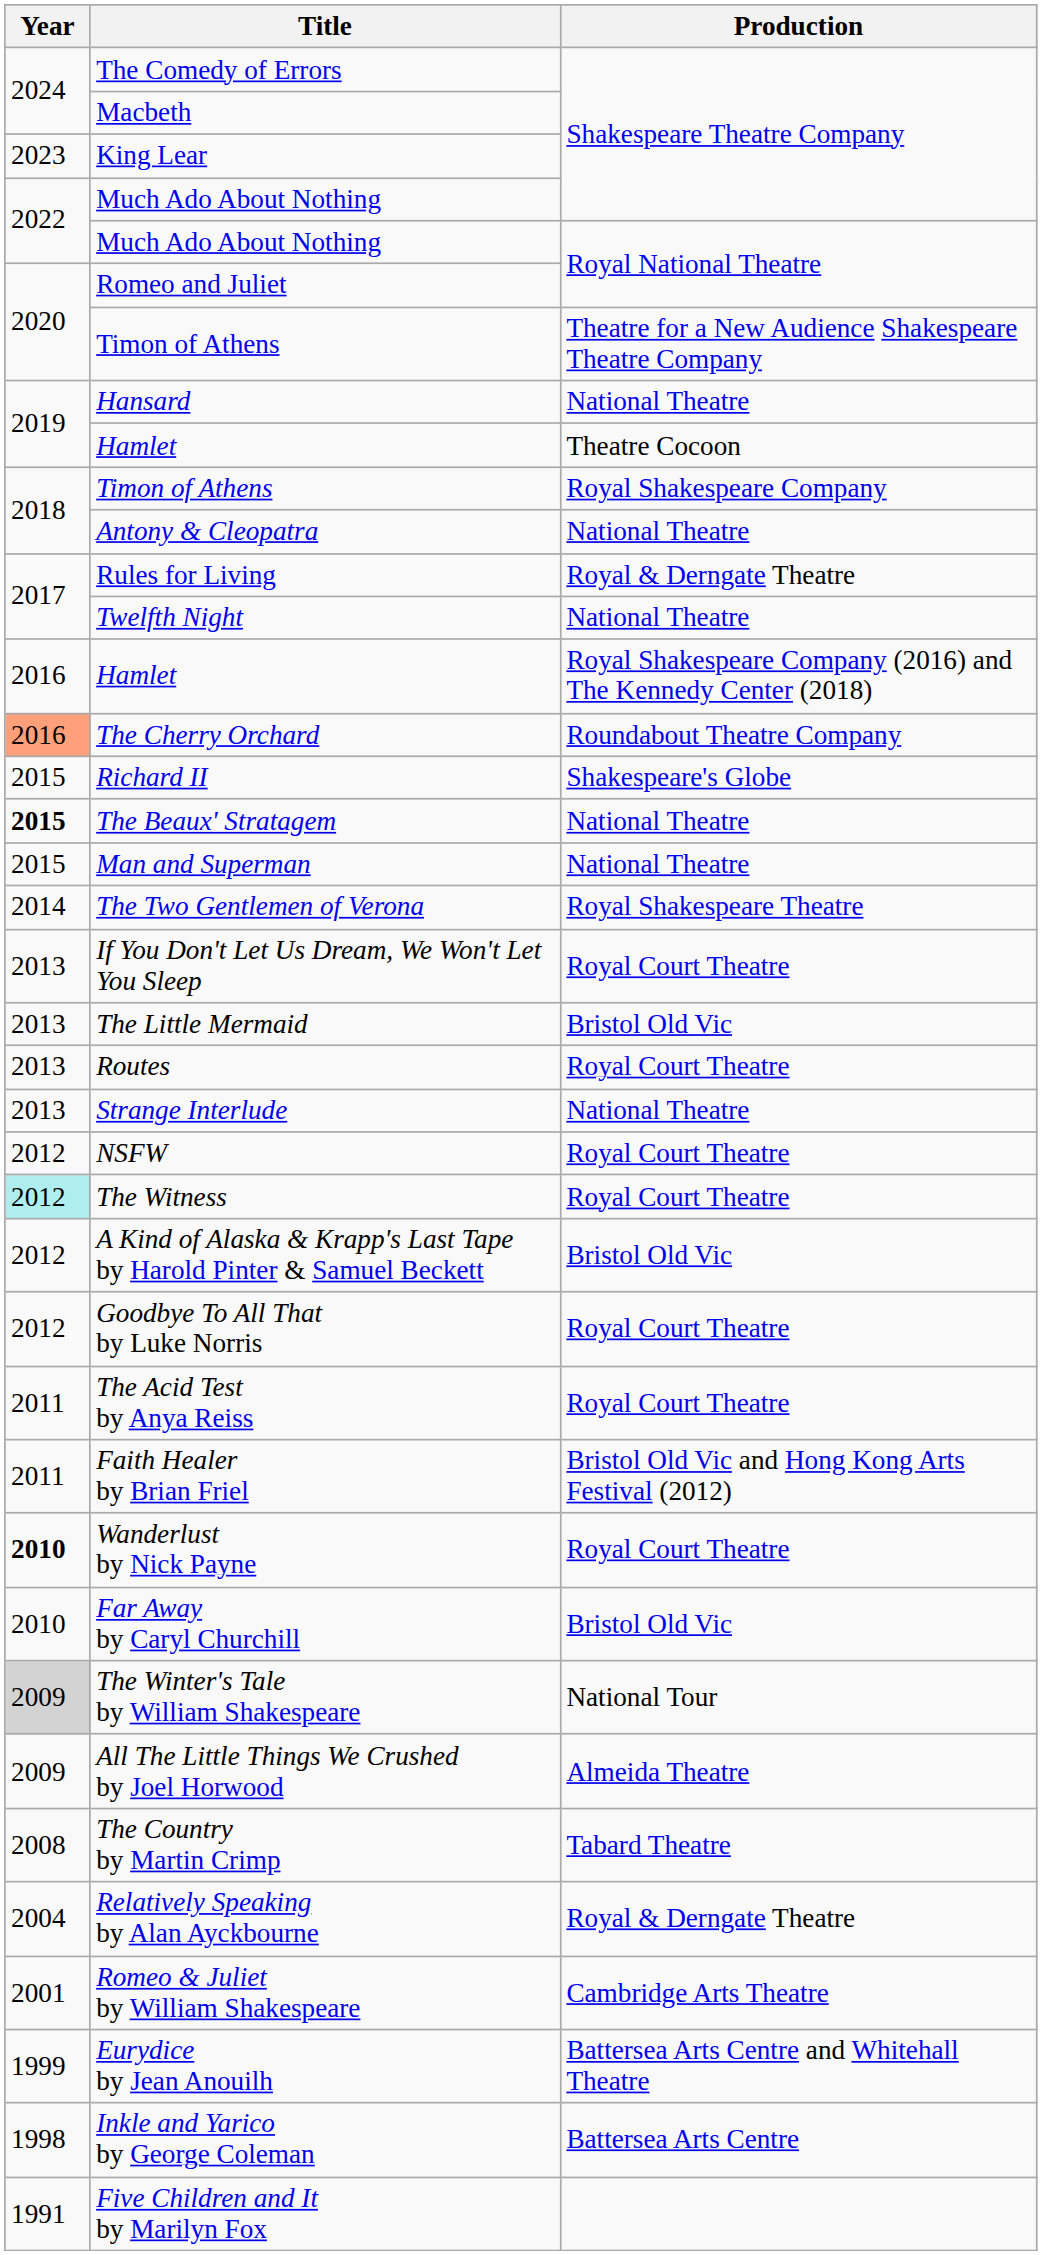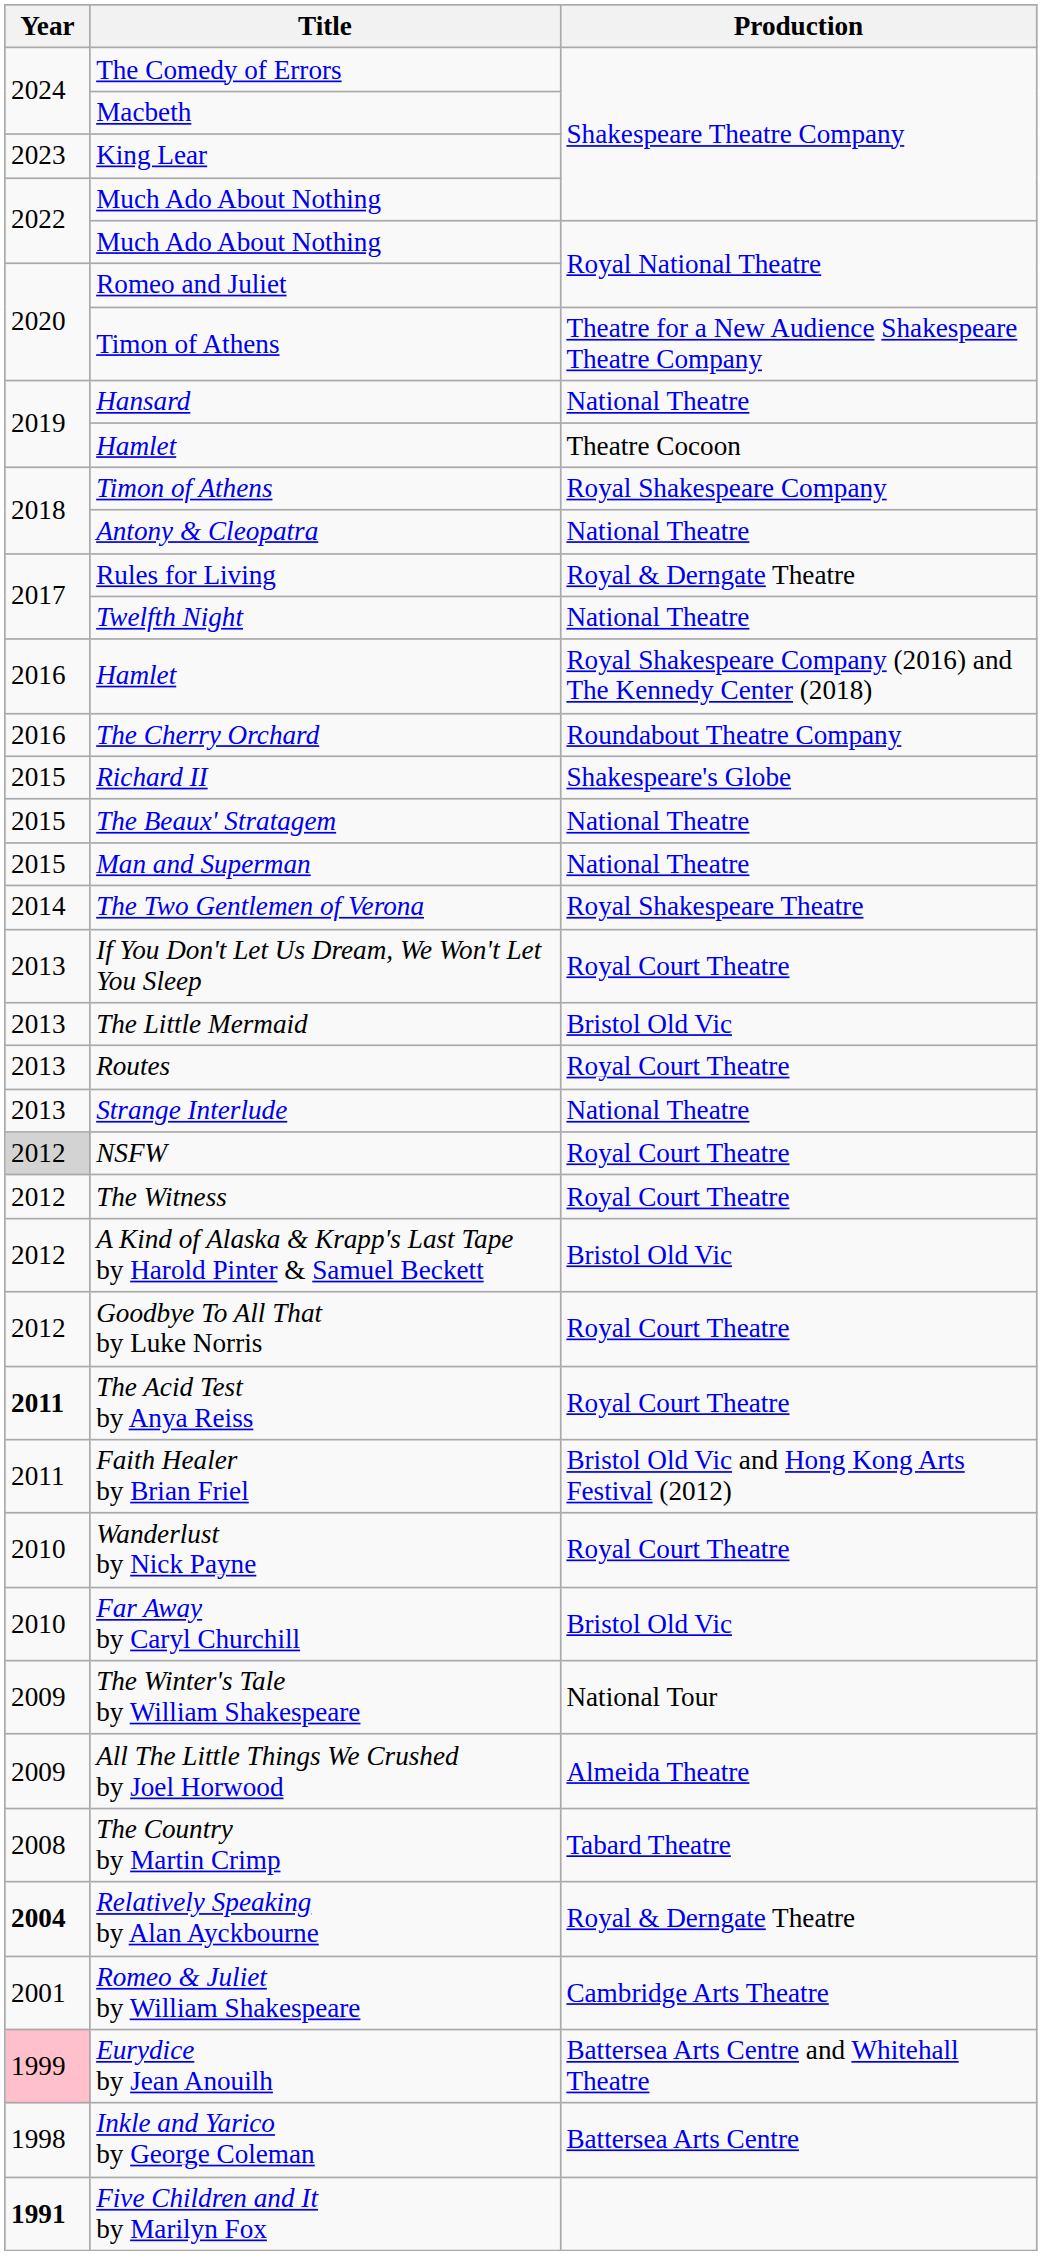(38, 734) lightsalmon background -> (38, 734) no background
(38, 820) bold -> (38, 820) normal
(38, 1153) no background -> (38, 1153) lightgrey background
(38, 1196) paleturquoise background -> (38, 1196) no background
(38, 1402) normal -> (38, 1402) bold
(38, 1549) bold -> (38, 1549) normal
(38, 1697) lightgrey background -> (38, 1697) no background
(38, 1918) normal -> (38, 1918) bold
(38, 2065) no background -> (38, 2065) pink background
(38, 2213) normal -> (38, 2213) bold
